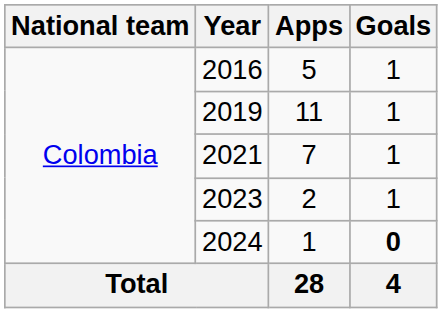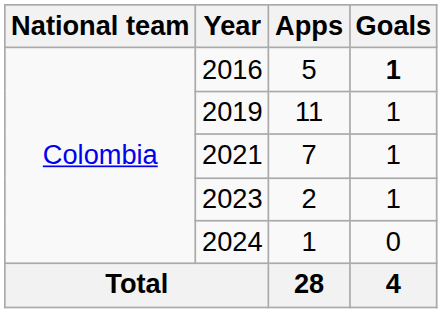(393, 69) normal -> (393, 69) bold
(393, 241) bold -> (393, 241) normal
